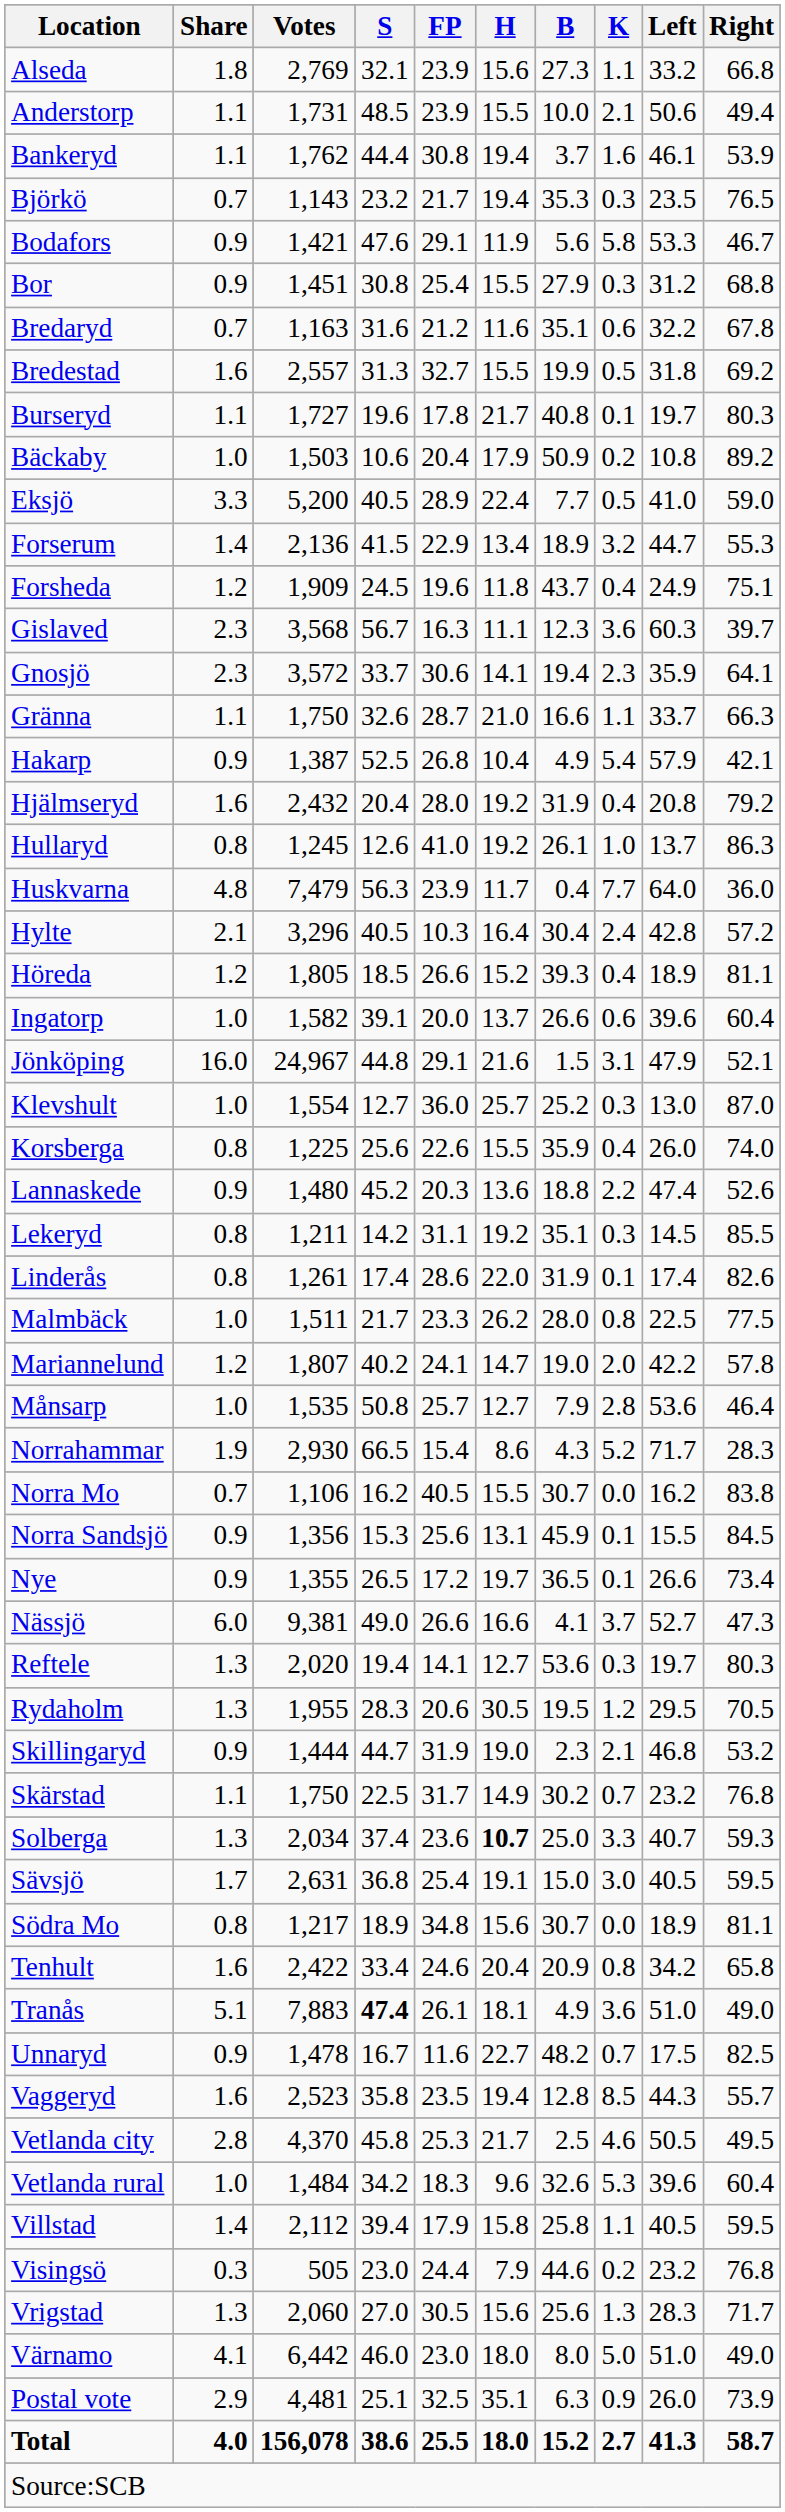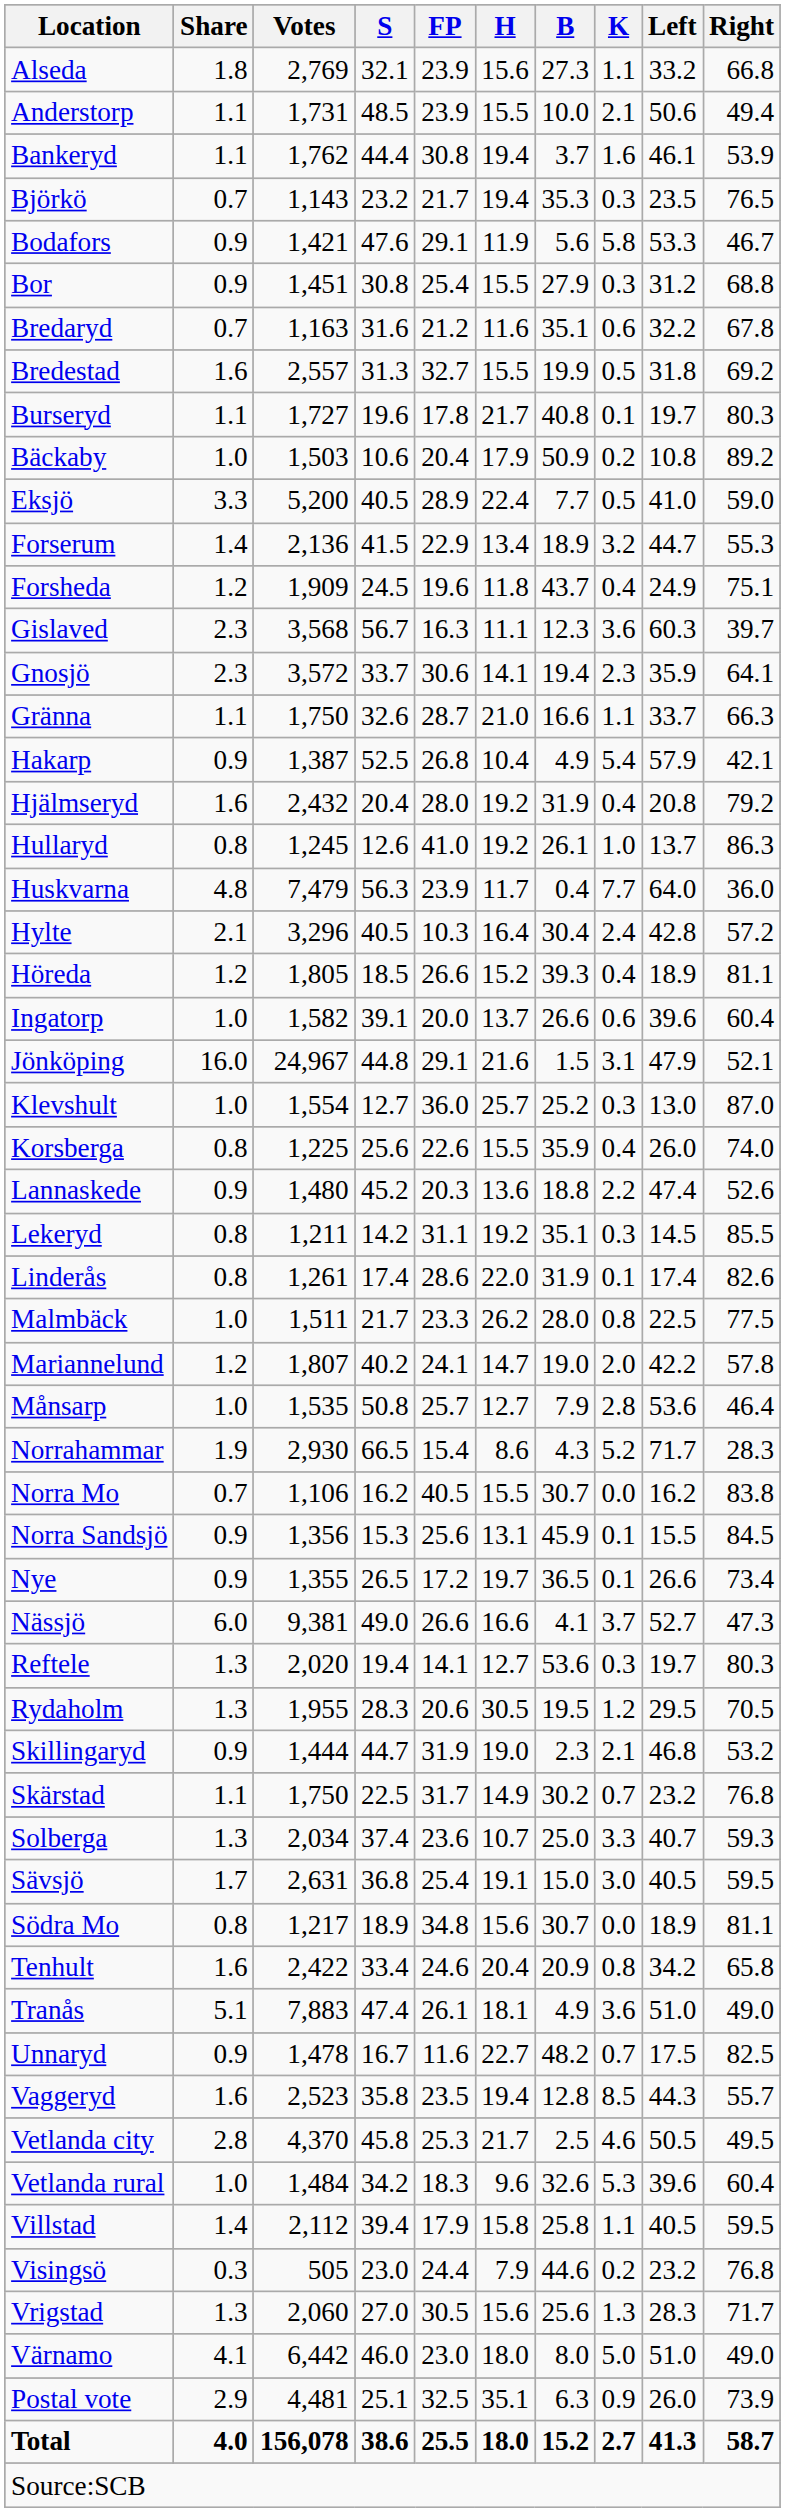(505, 1837) bold -> (505, 1837) normal
(385, 2010) bold -> (385, 2010) normal
